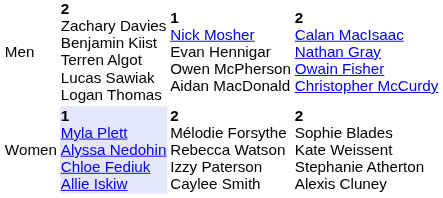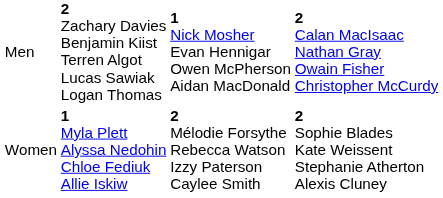(114, 150) lavender background -> (114, 150) no background
